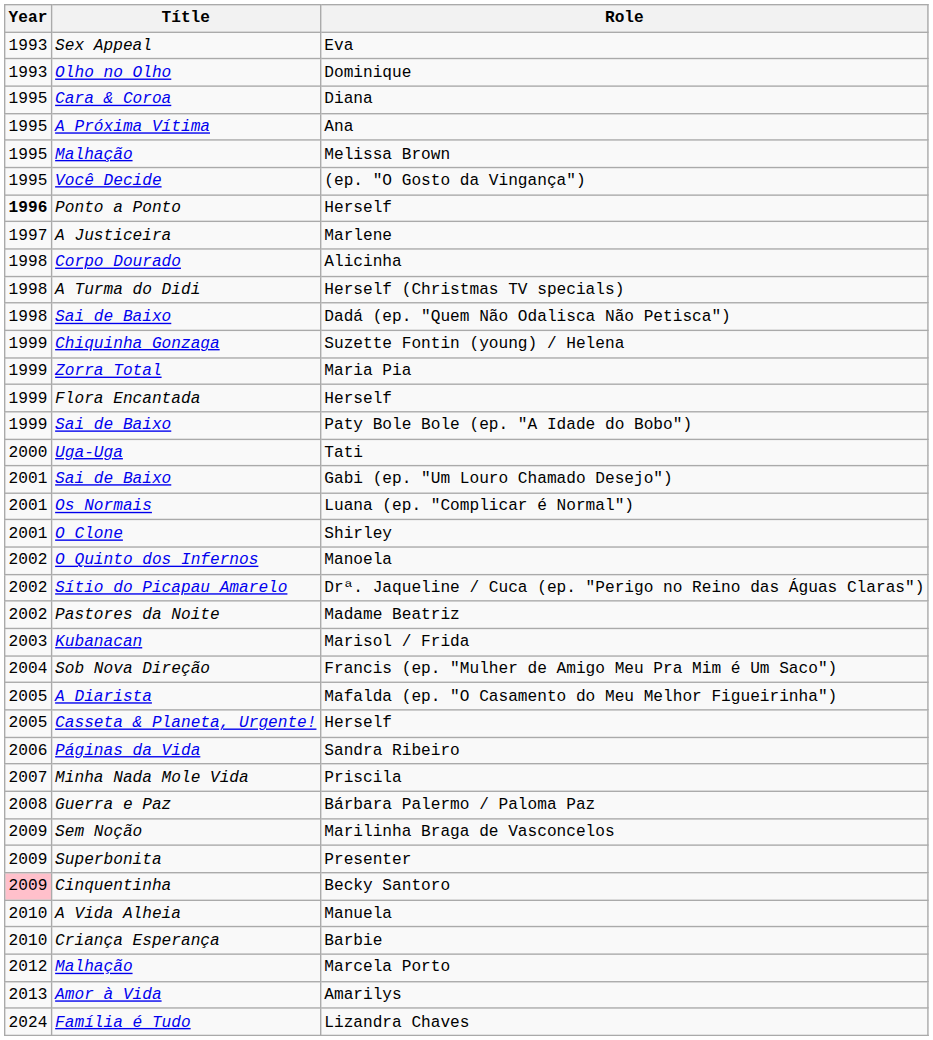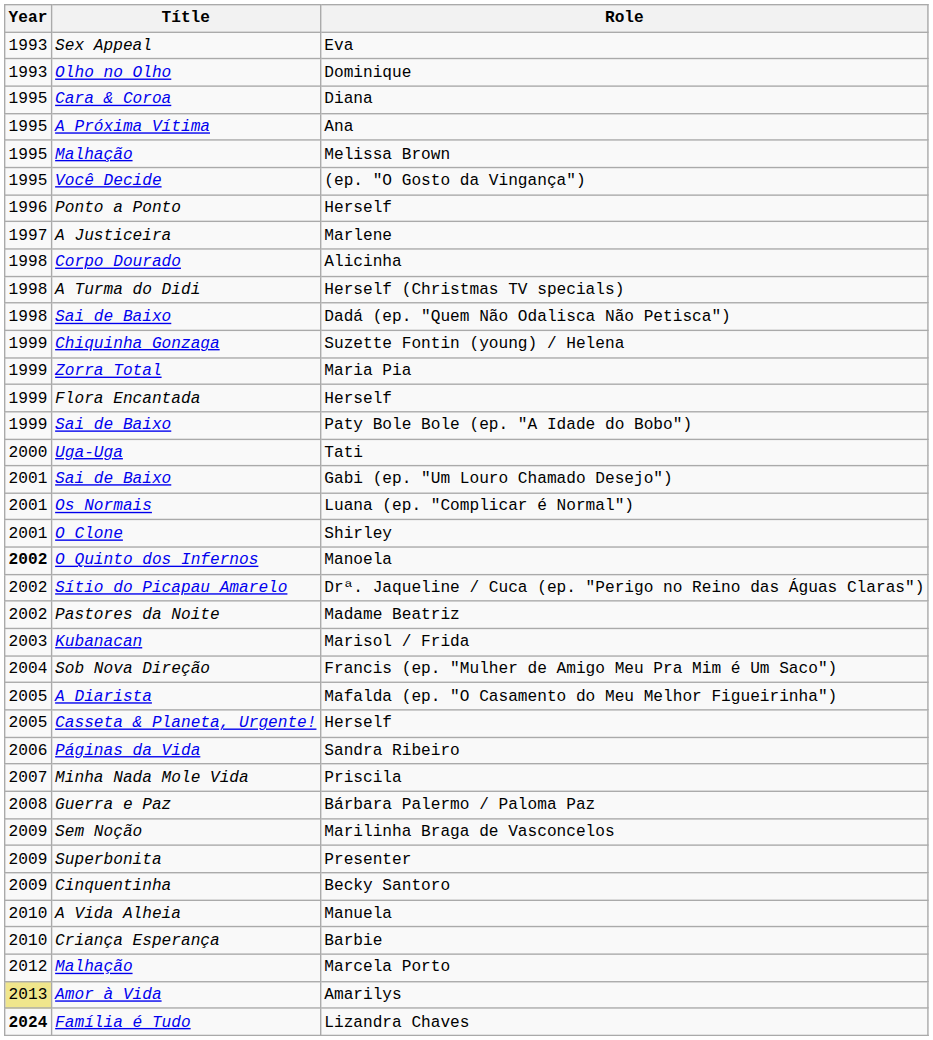(28, 208) bold -> (28, 208) normal
(28, 560) normal -> (28, 560) bold
(28, 886) pink background -> (28, 886) no background
(28, 994) no background -> (28, 994) khaki background
(28, 1022) normal -> (28, 1022) bold
